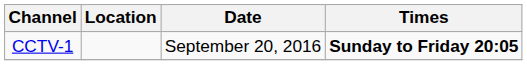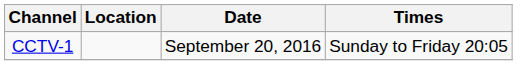(424, 45) bold -> (419, 45) normal
